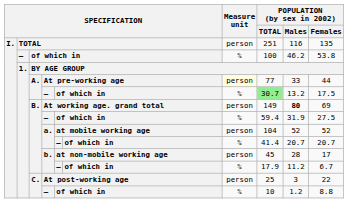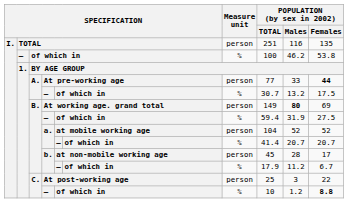(240, 81) lightyellow background -> (240, 81) no background
(326, 81) normal -> (326, 81) bold
(270, 93) lightgreen background -> (270, 93) no background
(326, 192) normal -> (326, 192) bold
